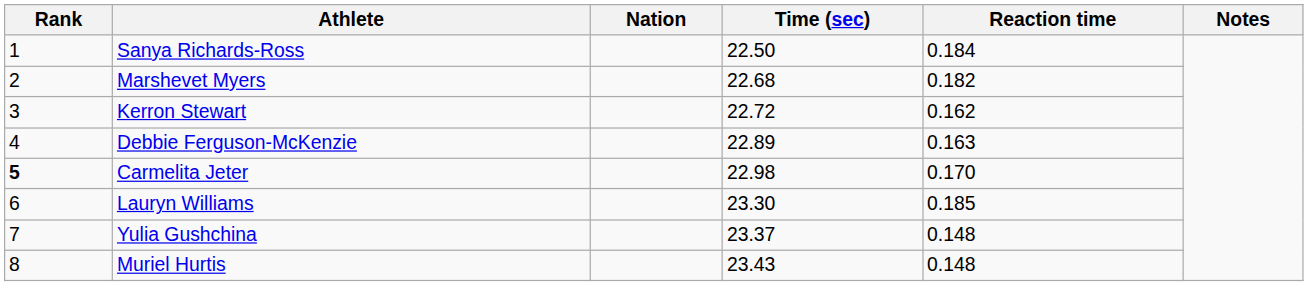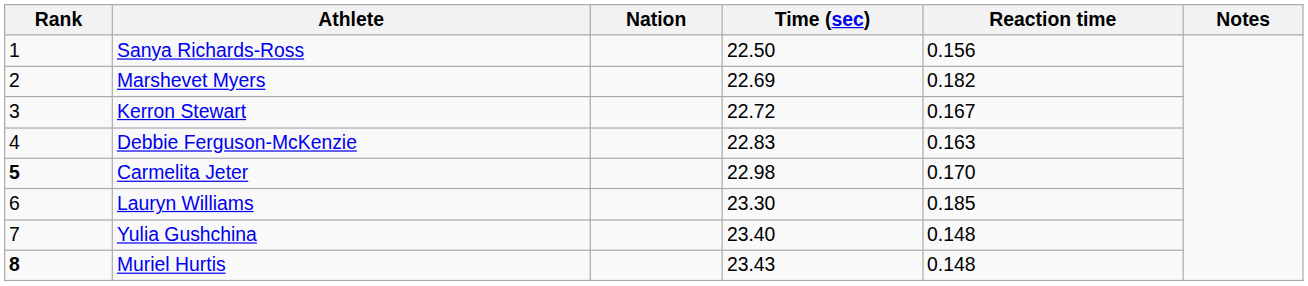(951, 50) 0.184 -> (951, 50) 0.156
(751, 81) 22.68 -> (751, 81) 22.69
(951, 111) 0.162 -> (951, 111) 0.167
(751, 142) 22.89 -> (751, 142) 22.83
(751, 234) 23.37 -> (751, 234) 23.40
(14, 265) normal -> (14, 265) bold
